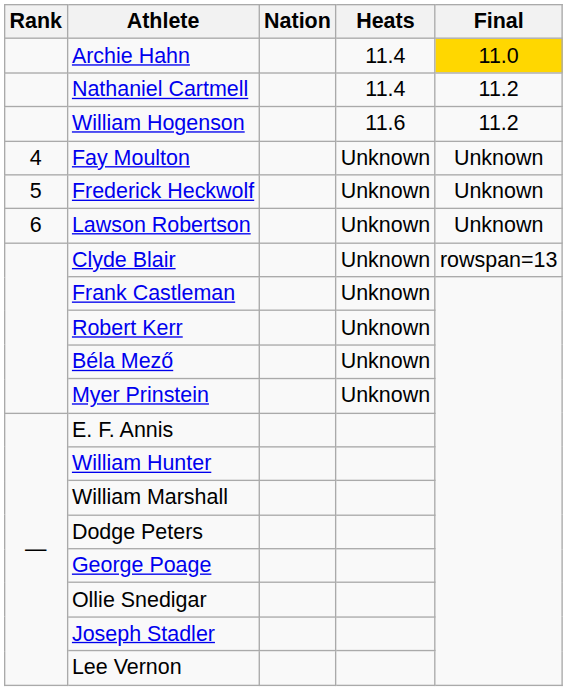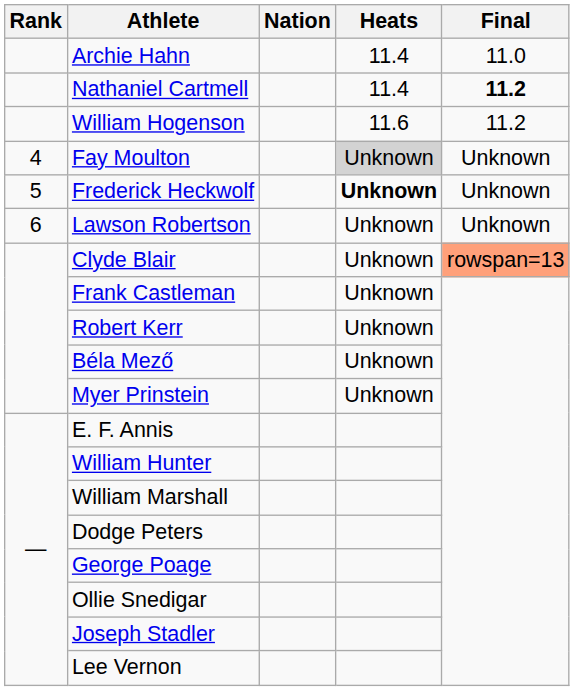(499, 55) gold background -> (506, 55) no background
(499, 89) normal -> (506, 89) bold
(385, 157) no background -> (389, 157) lightgrey background
(385, 191) normal -> (389, 191) bold
(499, 259) no background -> (506, 259) lightsalmon background
